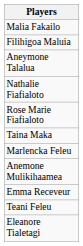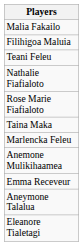(28, 63) Aneymone Talalua -> (29, 57) Teani Feleu
(29, 207) Teani Feleu -> (28, 202) Aneymone Talalua
